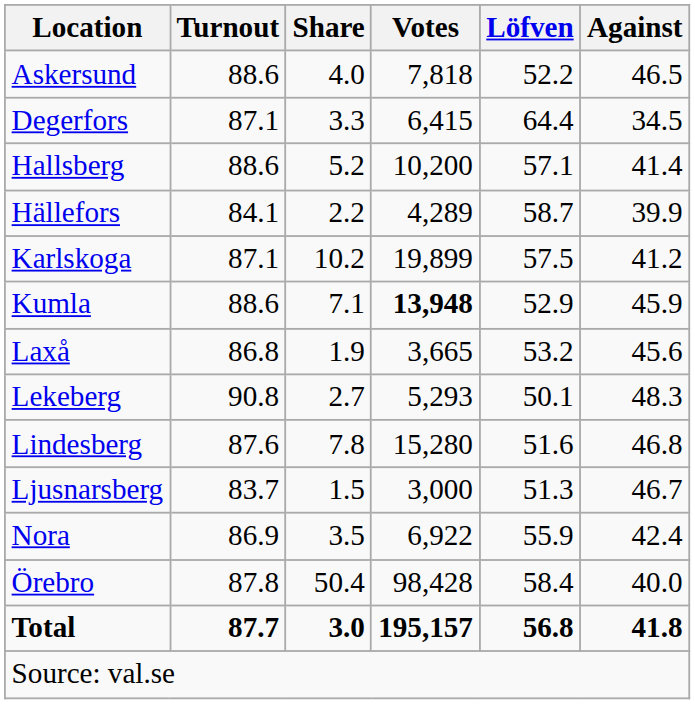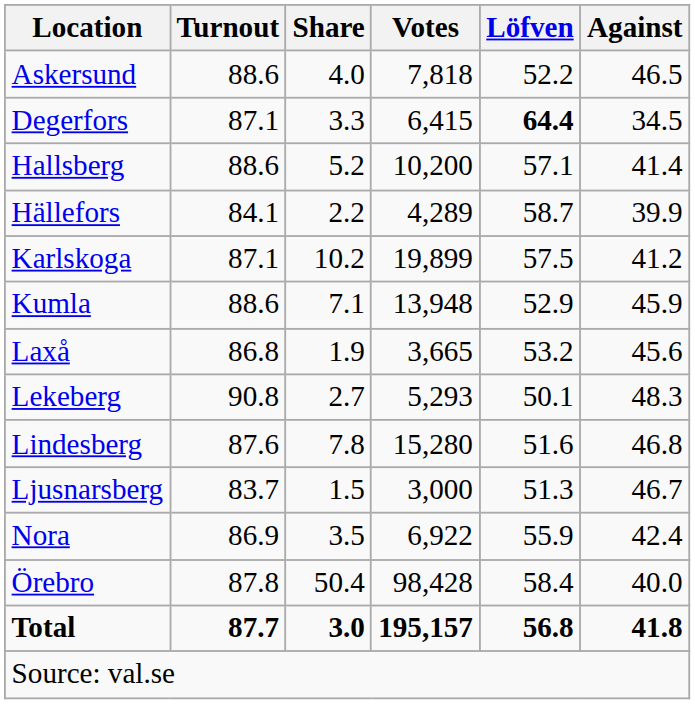(548, 119) normal -> (548, 119) bold
(433, 304) bold -> (433, 304) normal
